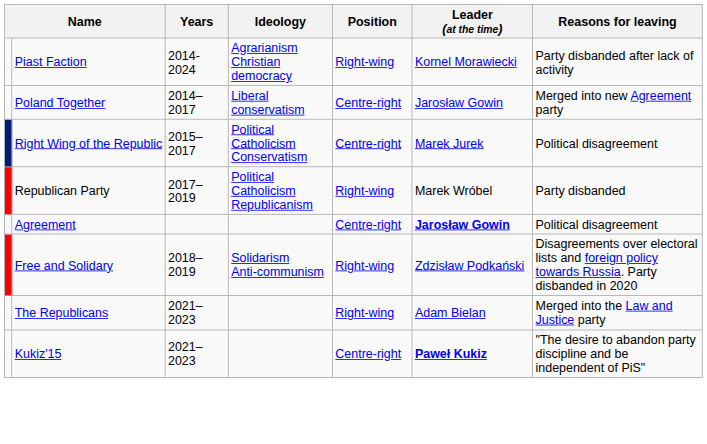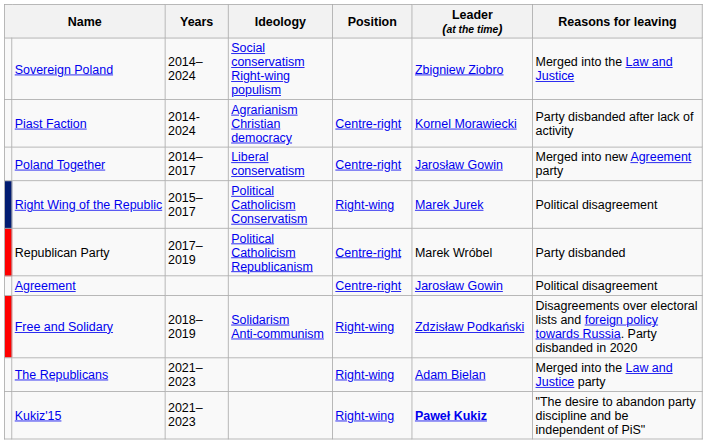+ row: (64, 69)
(365, 62) Right-wing -> (368, 124) Centre-right
(368, 143) Centre-right -> (365, 205) Right-wing
(365, 191) Right-wing -> (368, 253) Centre-right
(462, 225) bold -> (459, 286) normal
(368, 354) Centre-right -> (365, 415) Right-wing
